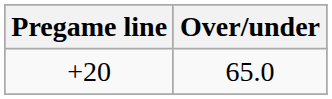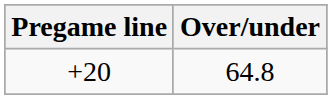(250, 71) 65.0 -> (250, 71) 64.8
